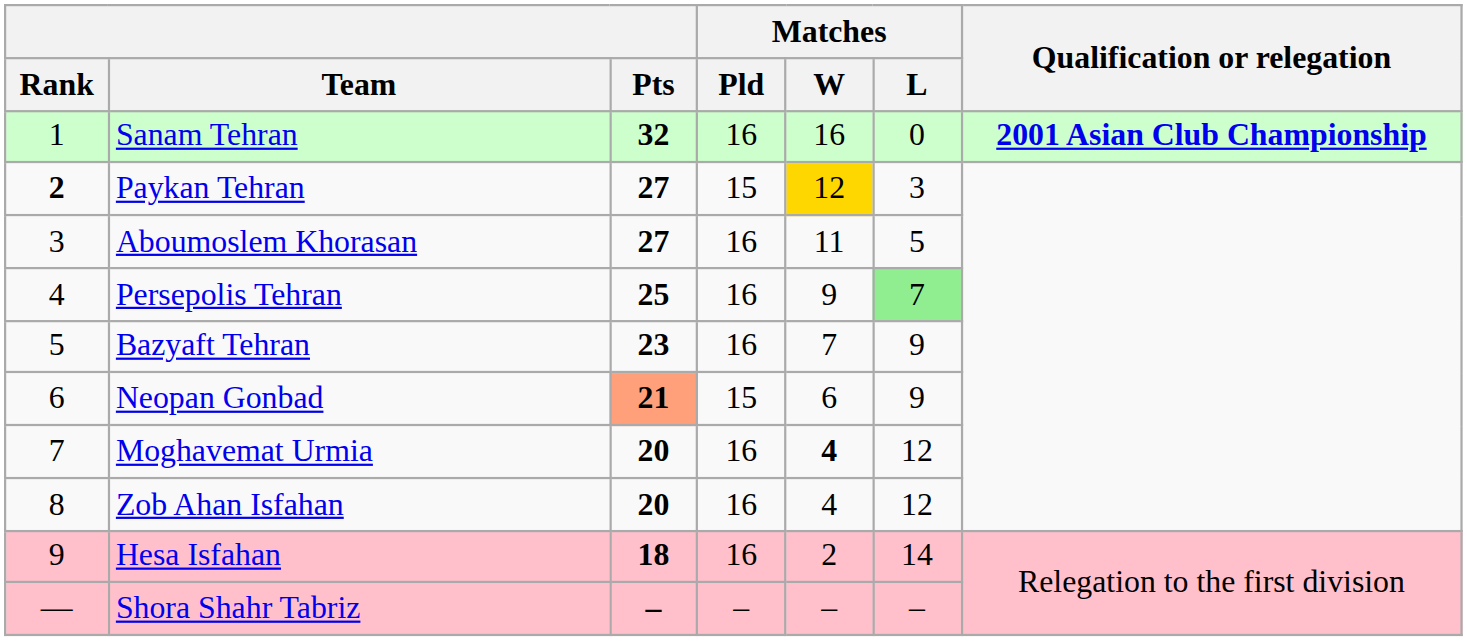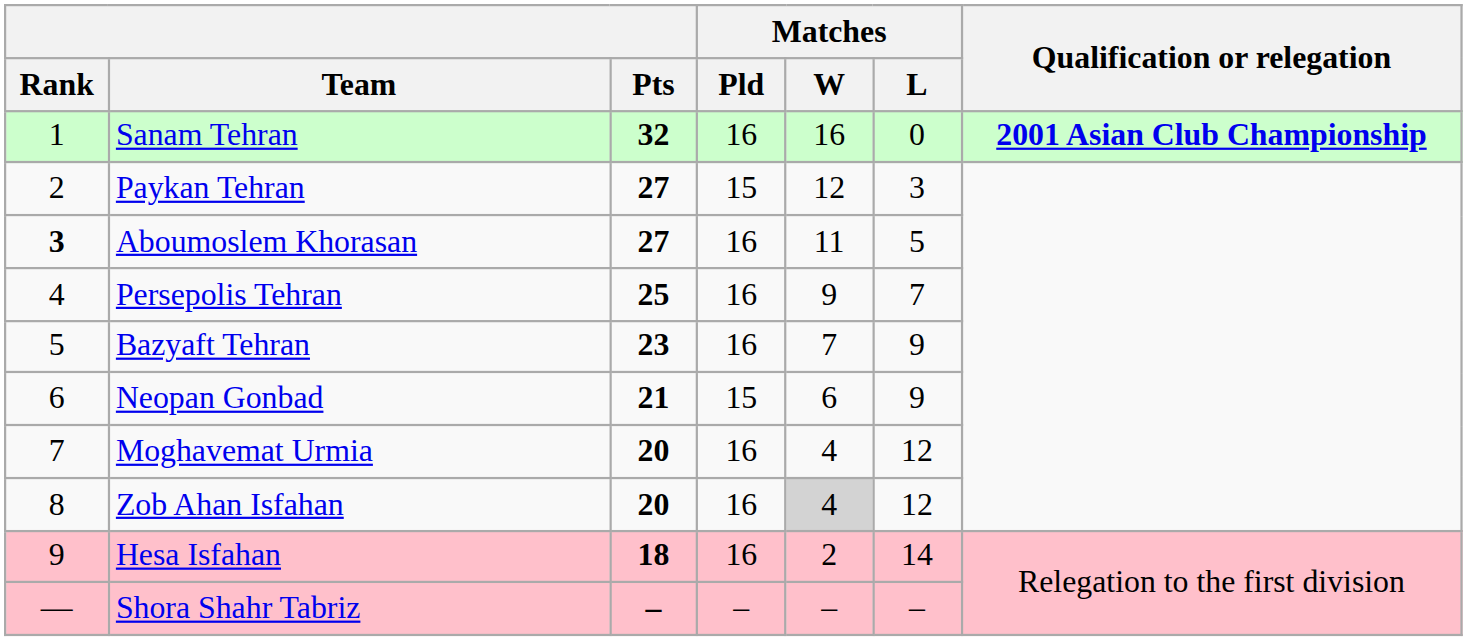(57, 188) bold -> (57, 188) normal
(829, 188) gold background -> (829, 188) no background
(57, 241) normal -> (57, 241) bold
(917, 293) lightgreen background -> (917, 293) no background
(653, 398) lightsalmon background -> (653, 398) no background
(829, 451) bold -> (829, 451) normal
(829, 503) no background -> (829, 503) lightgrey background
